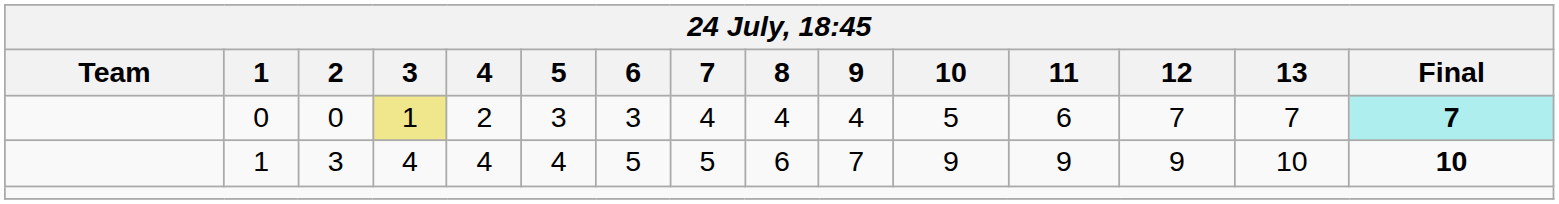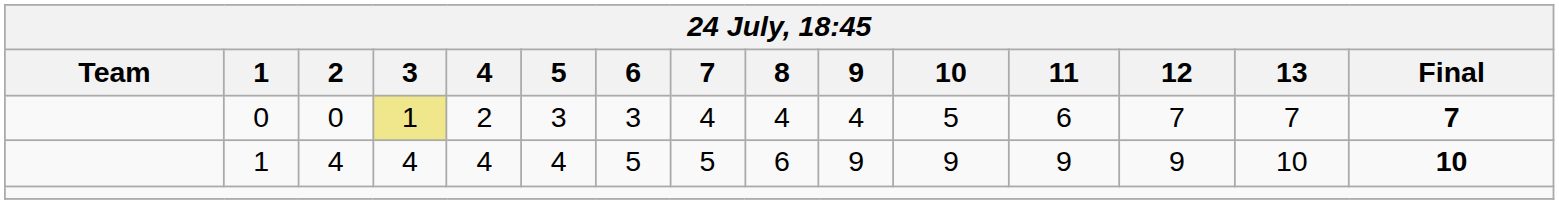(1452, 117) paleturquoise background -> (1452, 117) no background
(336, 162) 3 -> (336, 162) 4
(856, 162) 7 -> (856, 162) 9
